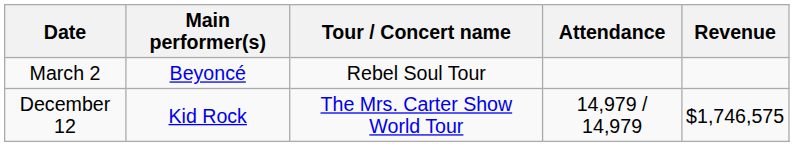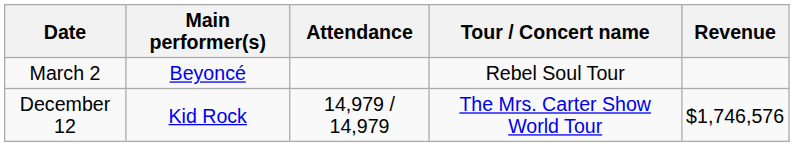columns swapped: (416, 31) <-> (612, 31)
(735, 115) $1,746,575 -> (735, 115) $1,746,576
